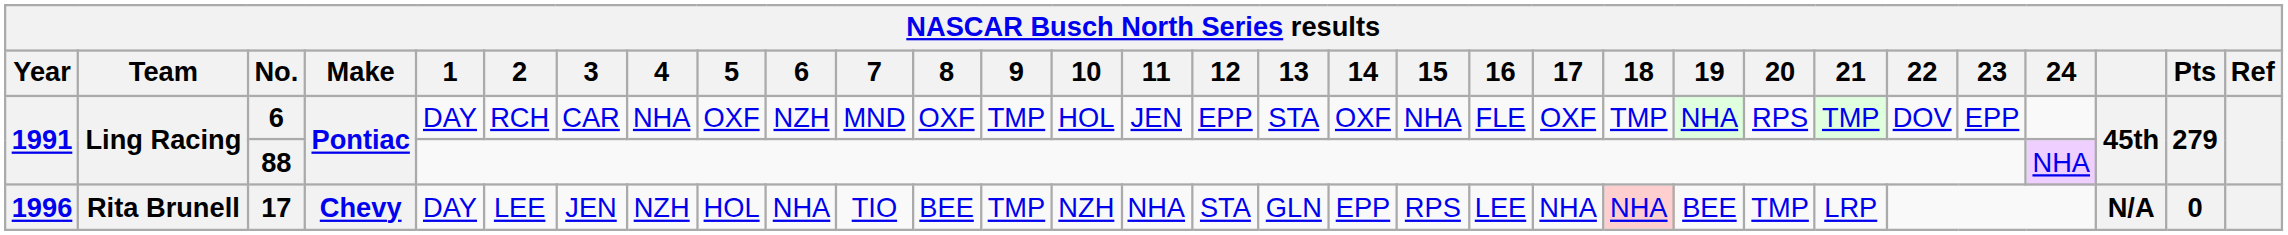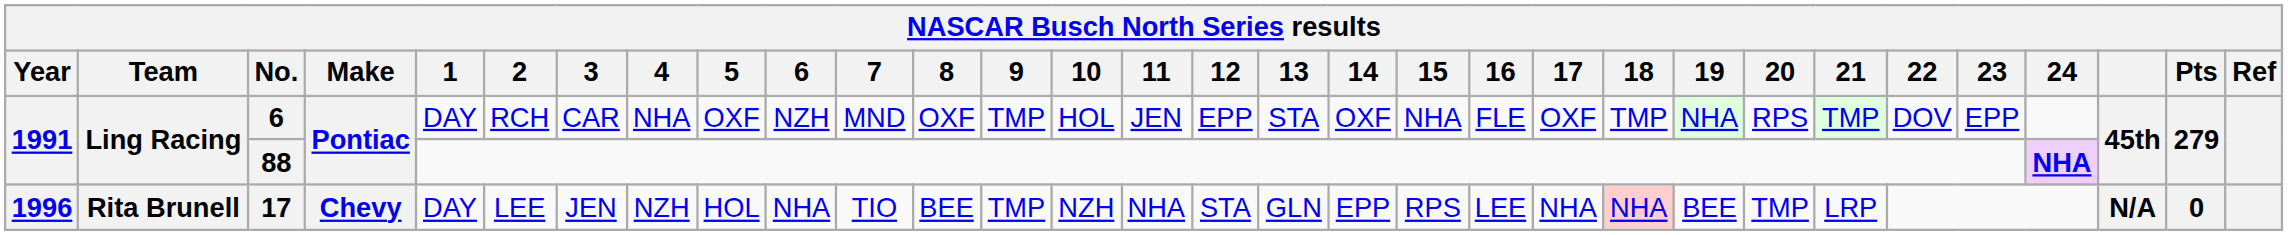(2061, 162) normal -> (2062, 162) bold
